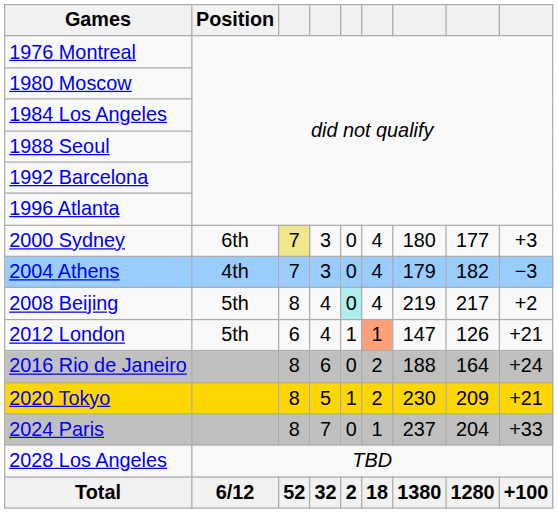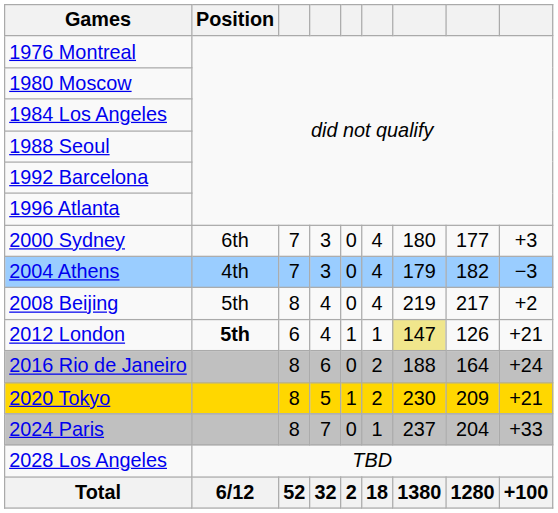(294, 240) khaki background -> (294, 240) no background
(351, 303) paleturquoise background -> (351, 303) no background
(235, 334) normal -> (235, 334) bold
(377, 334) lightsalmon background -> (377, 334) no background
(419, 334) no background -> (419, 334) khaki background
